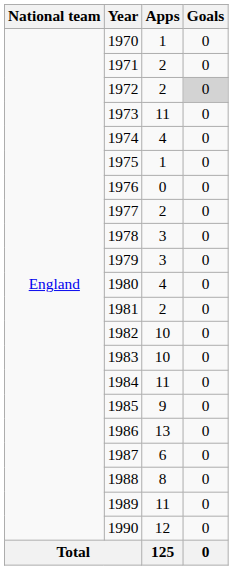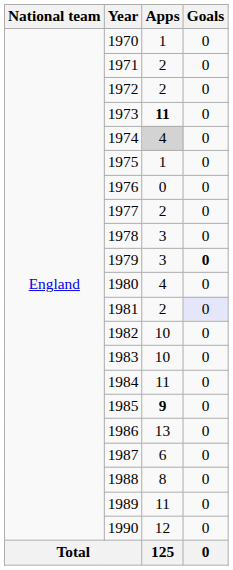(205, 89) lightgrey background -> (205, 89) no background
(163, 114) normal -> (163, 114) bold
(163, 138) no background -> (163, 138) lightgrey background
(205, 260) normal -> (205, 260) bold
(205, 308) no background -> (205, 308) lavender background
(163, 406) normal -> (163, 406) bold
